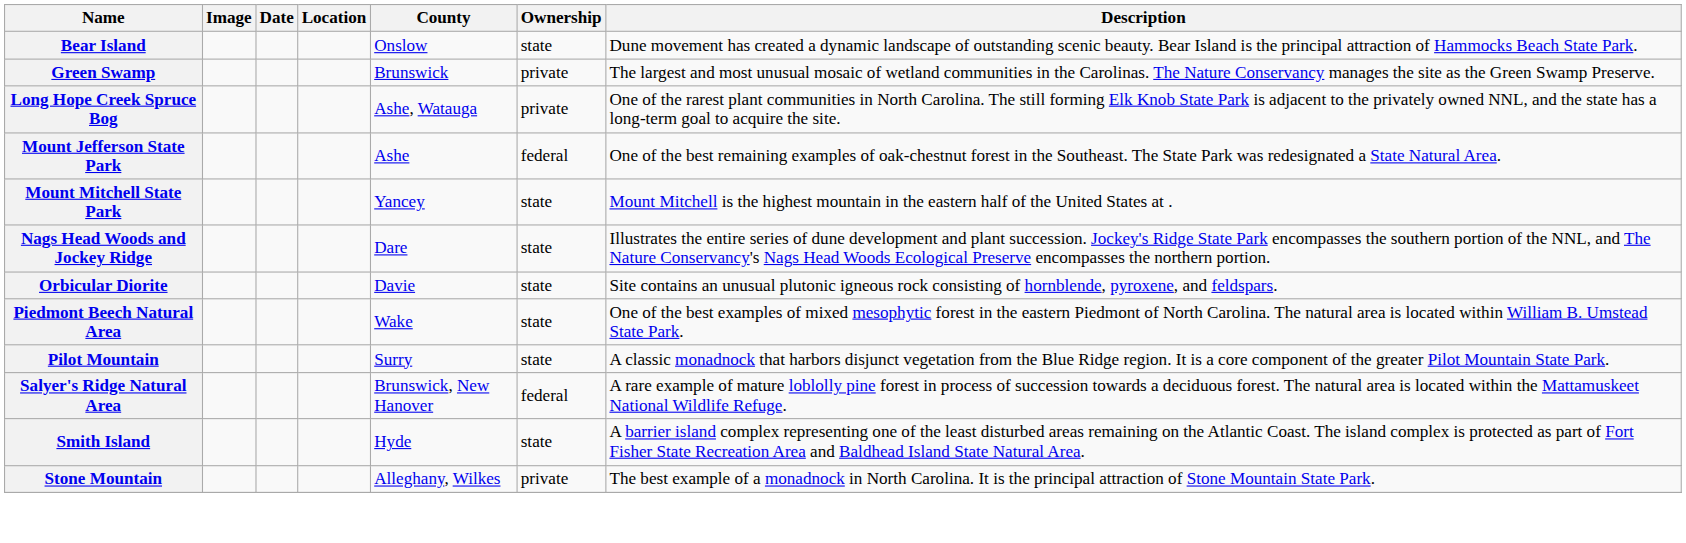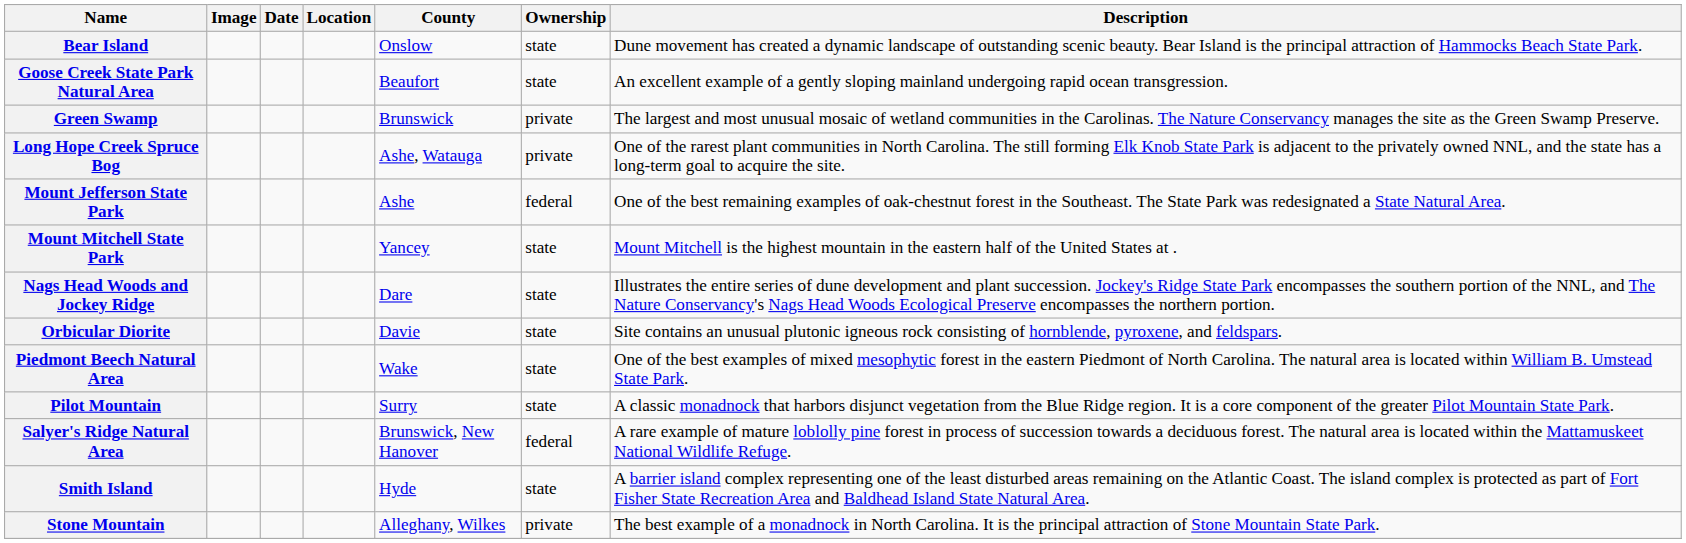+ row: (106, 82)
